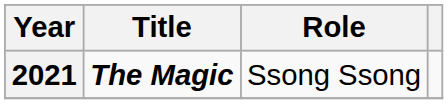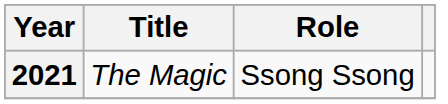(162, 74) bold -> (159, 74) normal
